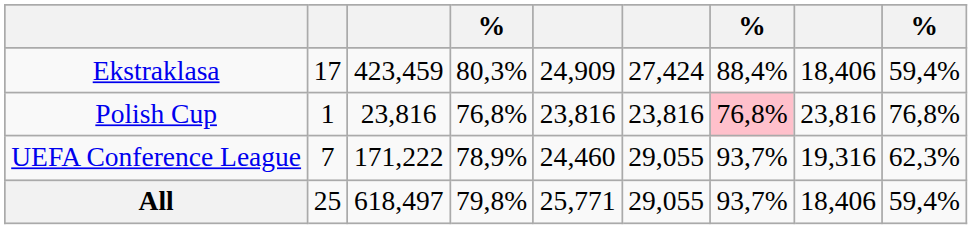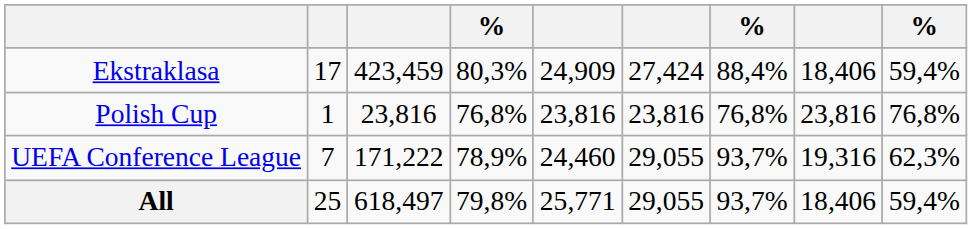(752, 113) pink background -> (752, 113) no background
